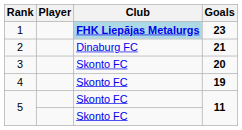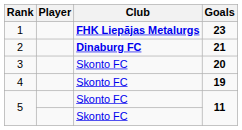(138, 30) lightblue background -> (138, 30) no background
(107, 47) normal -> (109, 47) bold
